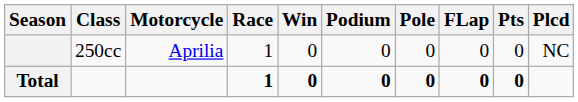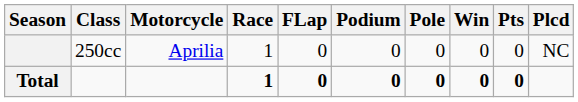columns swapped: (300, 19) <-> (467, 19)
